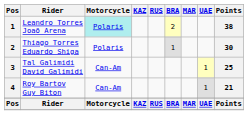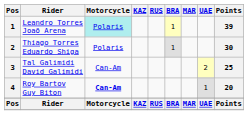(173, 27) 2 -> (173, 27) 1
(229, 27) 38 -> (229, 27) 39
(206, 68) 1 -> (206, 68) 2
(108, 88) normal -> (108, 88) bold
(229, 88) 21 -> (229, 88) 20
